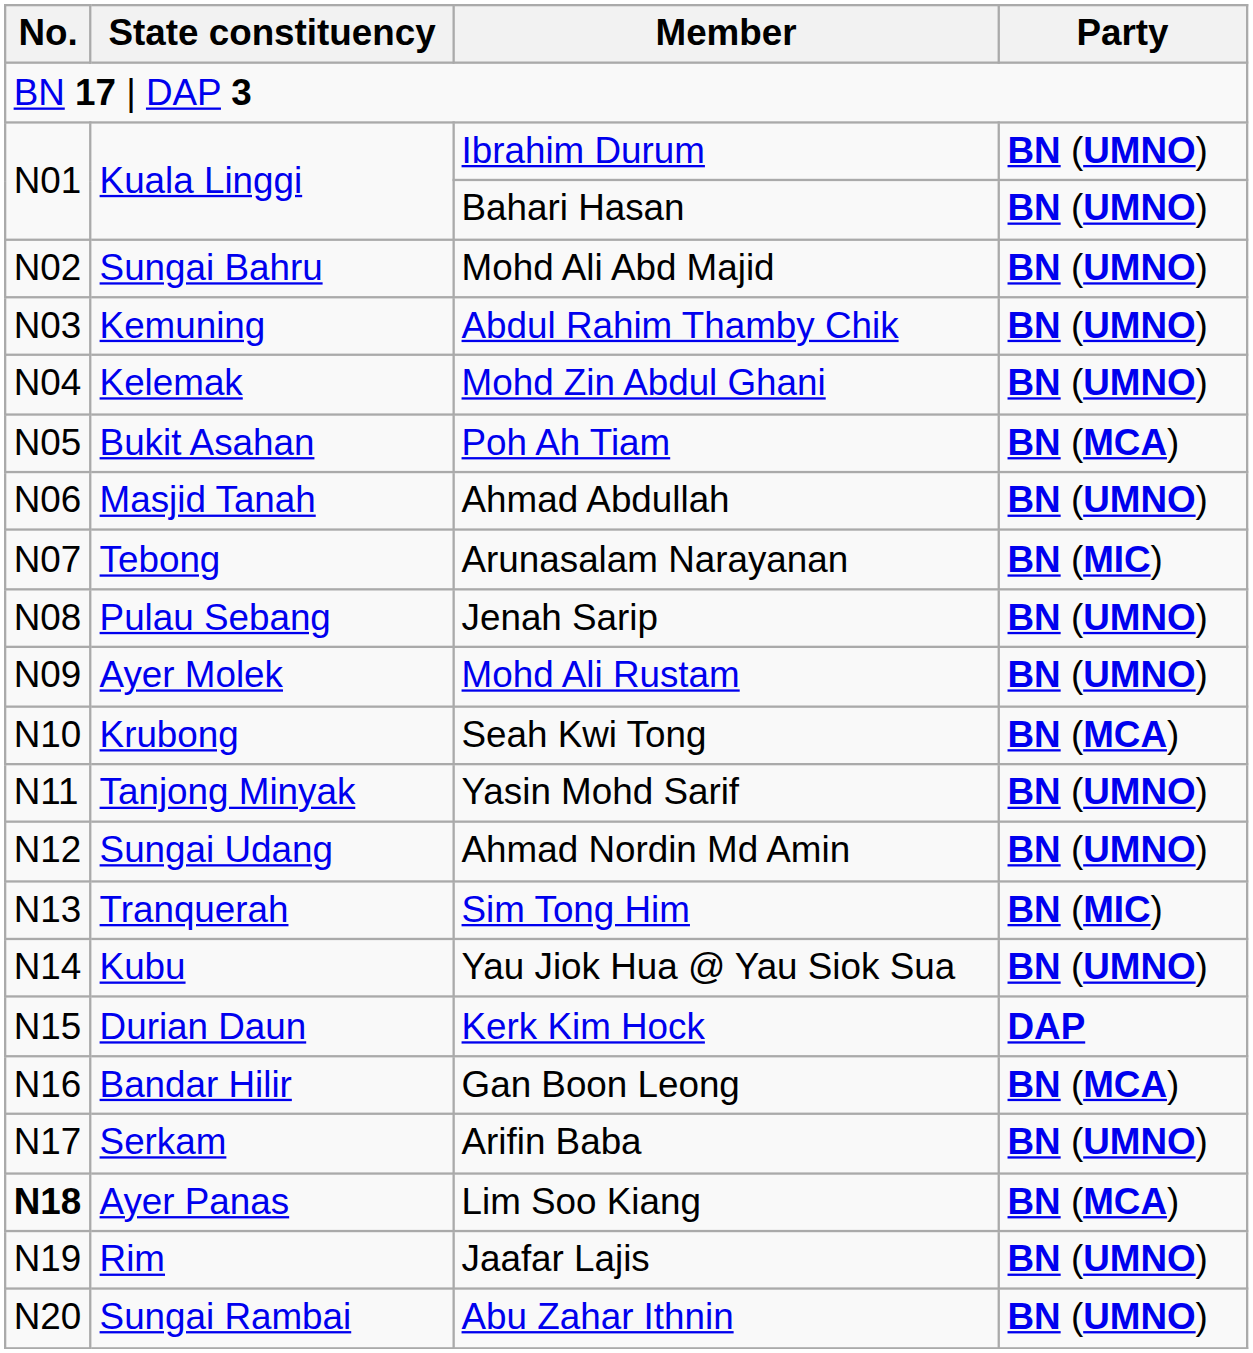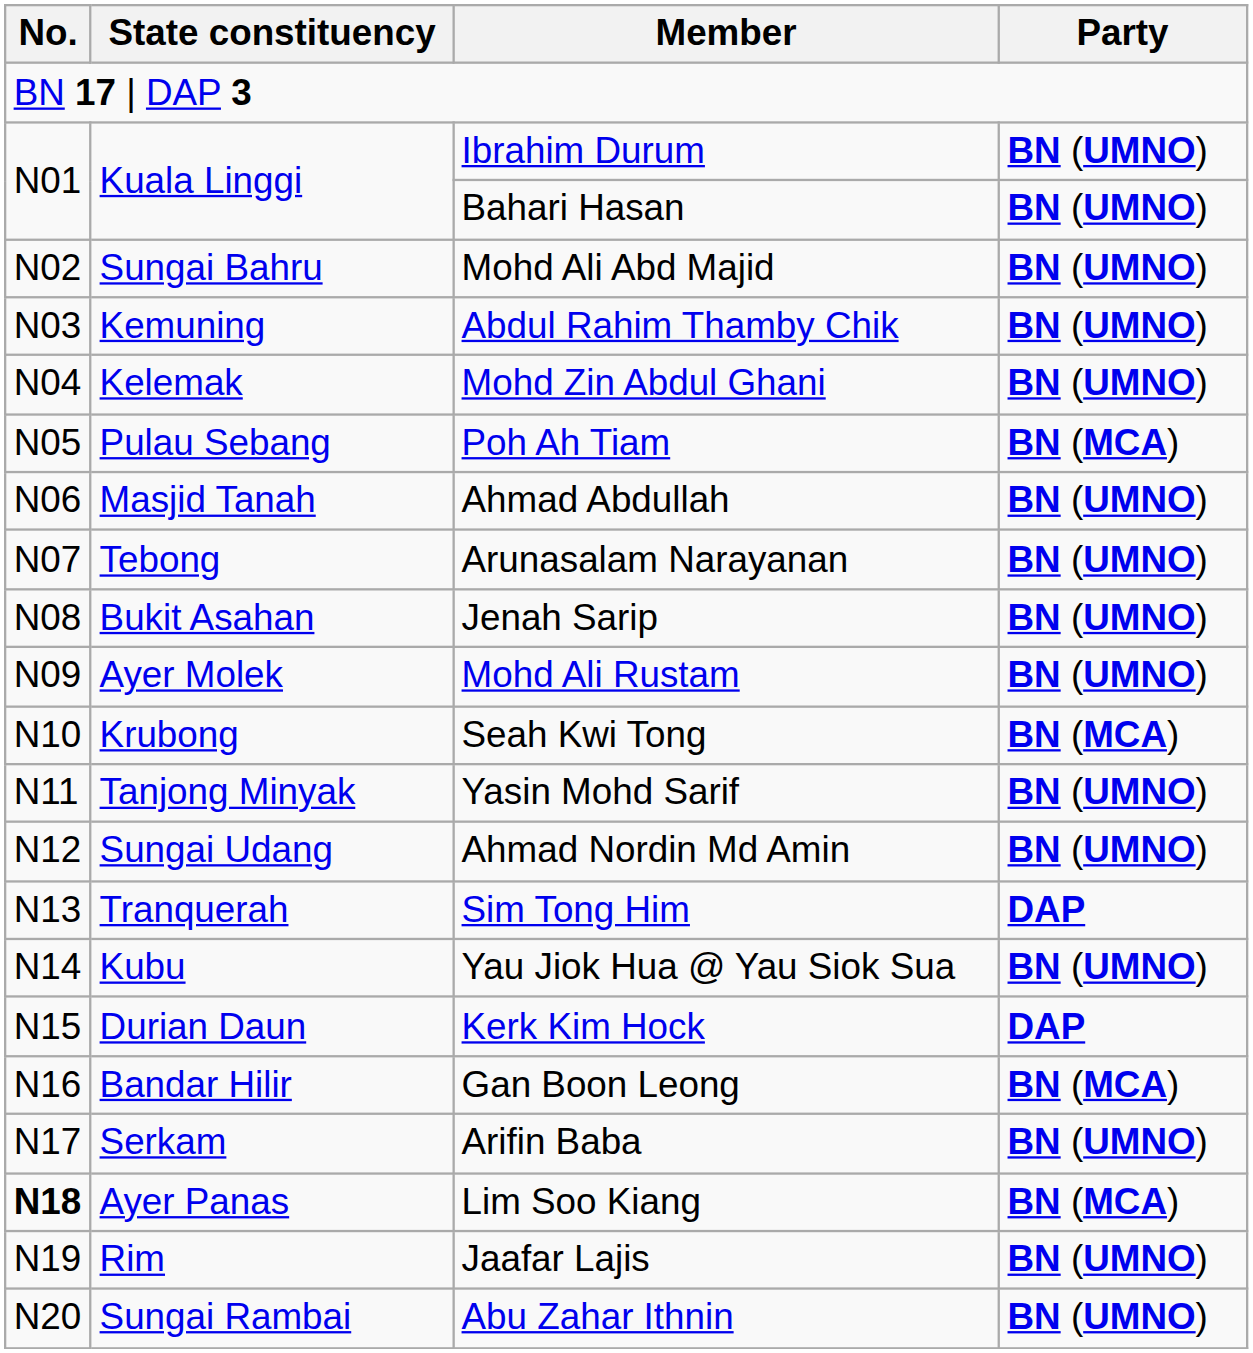(207, 442) Bukit Asahan -> (215, 442) Pulau Sebang
(1085, 558) BN (MIC) -> (1108, 558) BN (UMNO)
(215, 617) Pulau Sebang -> (207, 617) Bukit Asahan
(1085, 909) BN (MIC) -> (1046, 909) DAP
